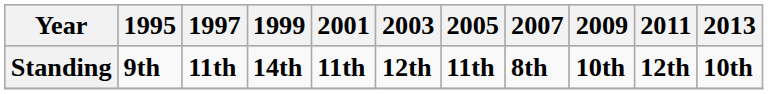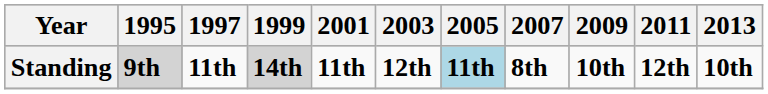(142, 66) no background -> (142, 66) lightgrey background
(278, 66) no background -> (278, 66) lightgrey background
(471, 66) no background -> (471, 66) lightblue background
